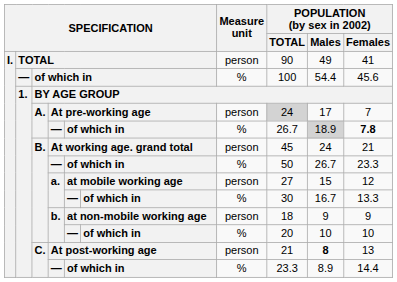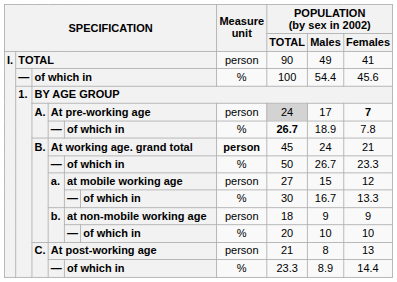(368, 112) normal -> (368, 112) bold
(287, 129) normal -> (287, 129) bold
(325, 129) lightgrey background -> (325, 129) no background
(368, 129) bold -> (368, 129) normal
(242, 146) normal -> (242, 146) bold
(325, 251) bold -> (325, 251) normal
